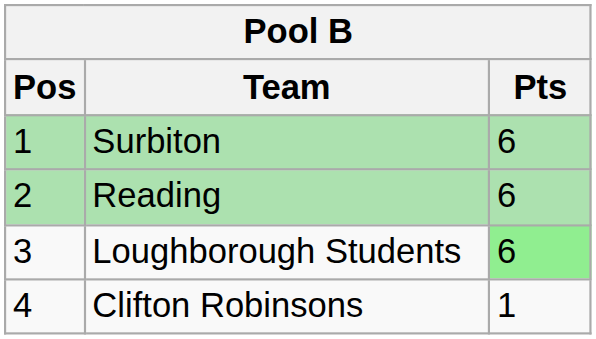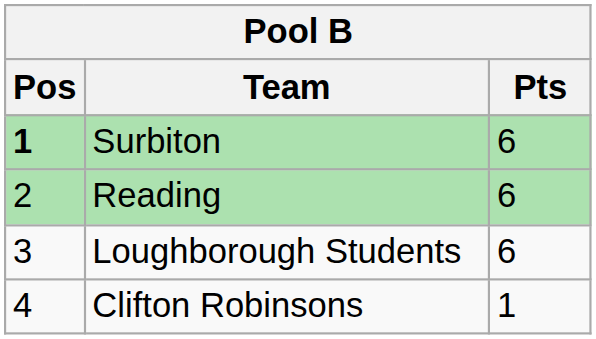(23, 141) normal -> (23, 141) bold
(507, 251) lightgreen background -> (507, 251) no background
